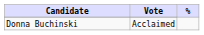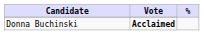(153, 24) normal -> (153, 24) bold
